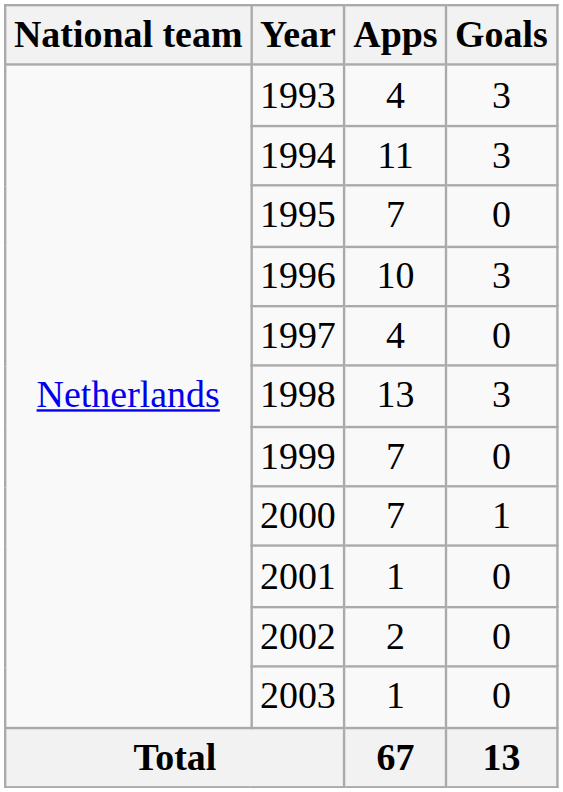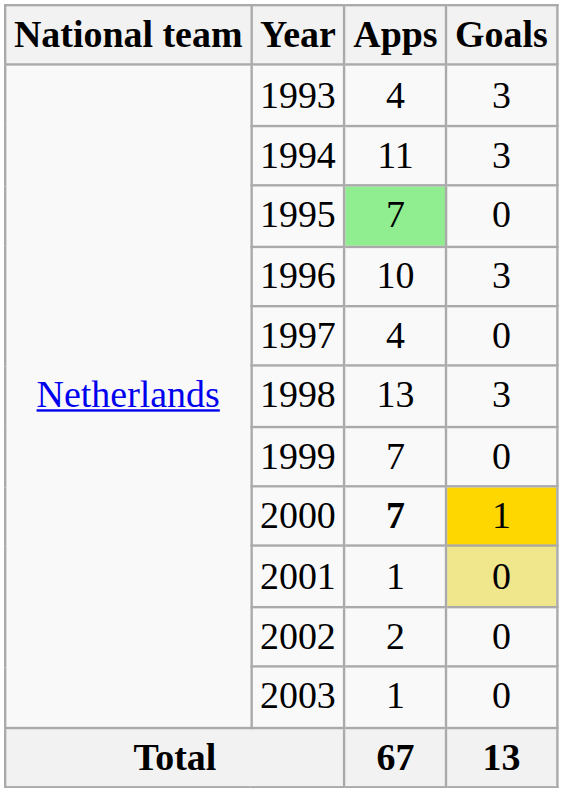(395, 214) no background -> (395, 214) lightgreen background
(395, 515) normal -> (395, 515) bold
(501, 515) no background -> (501, 515) gold background
(501, 575) no background -> (501, 575) khaki background
